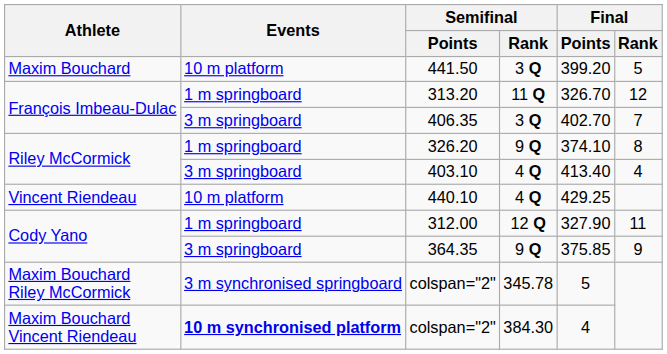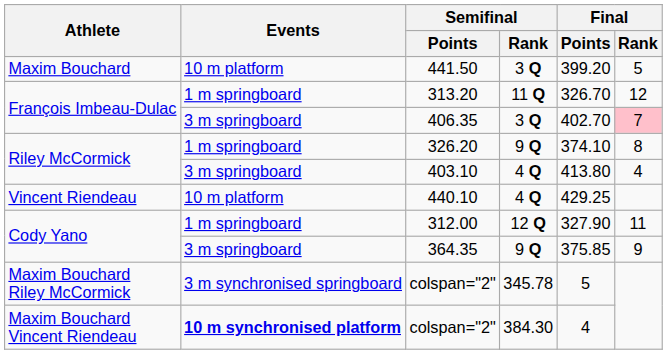(638, 121) no background -> (638, 121) pink background
(586, 172) 413.40 -> (586, 172) 413.80
